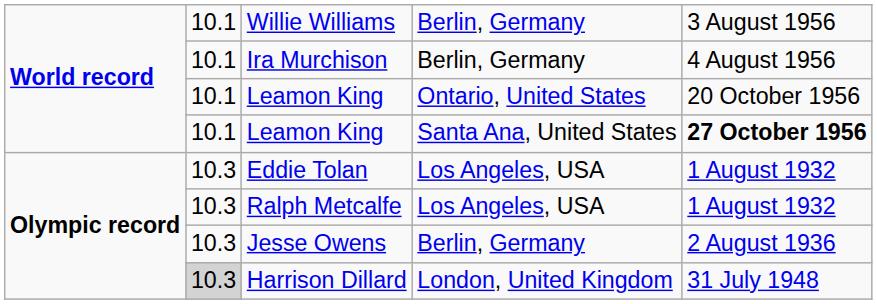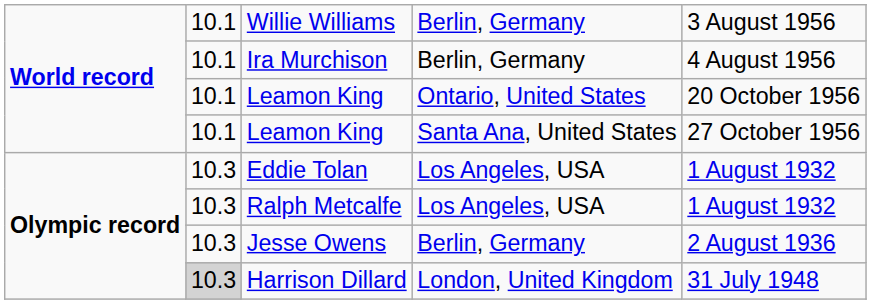(777, 133) bold -> (774, 133) normal
